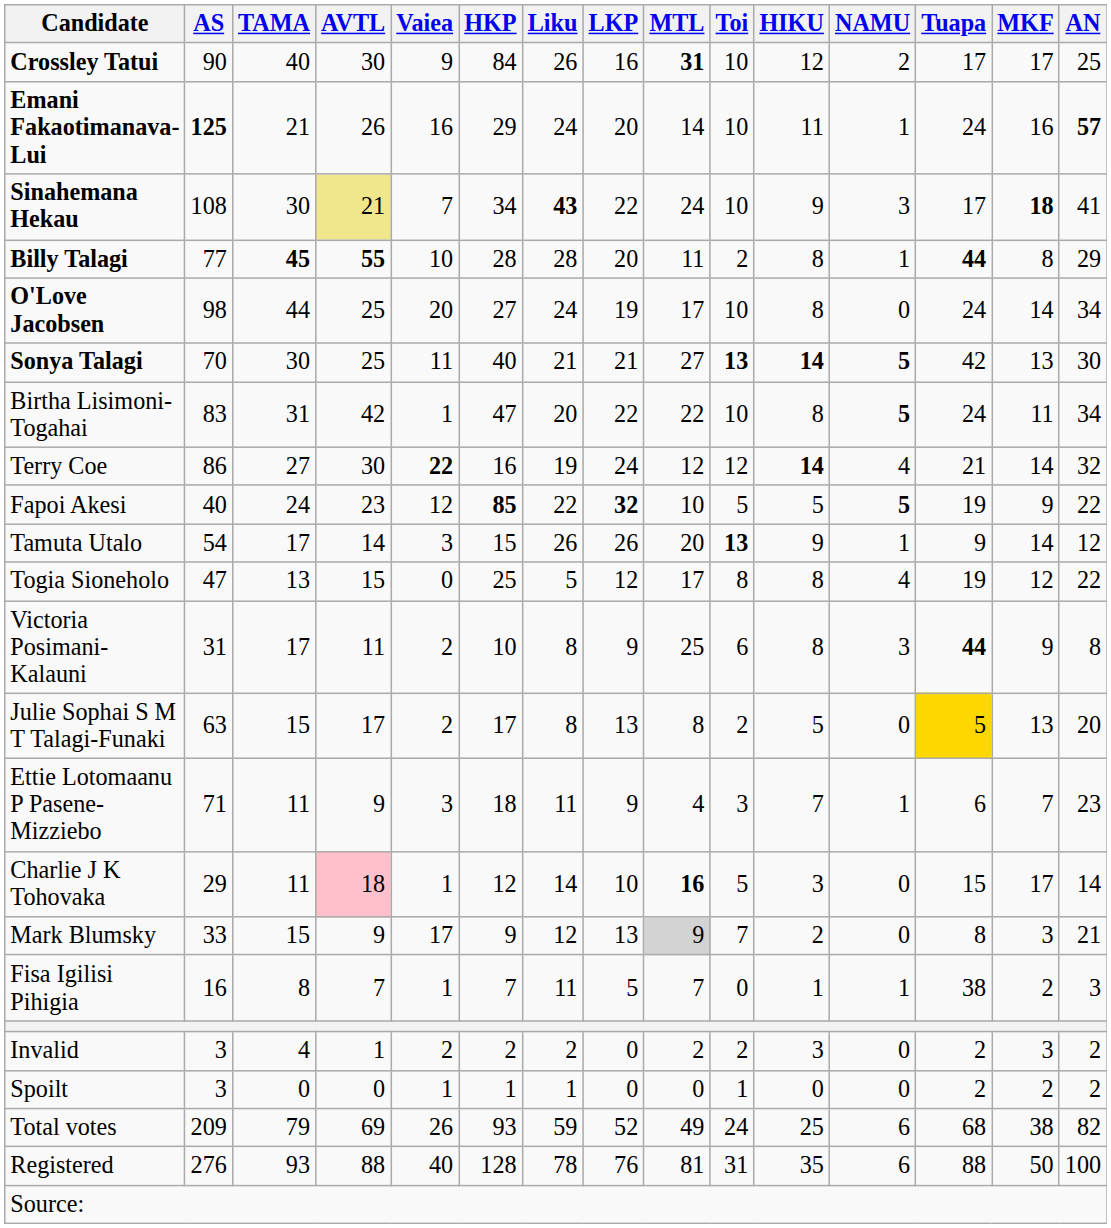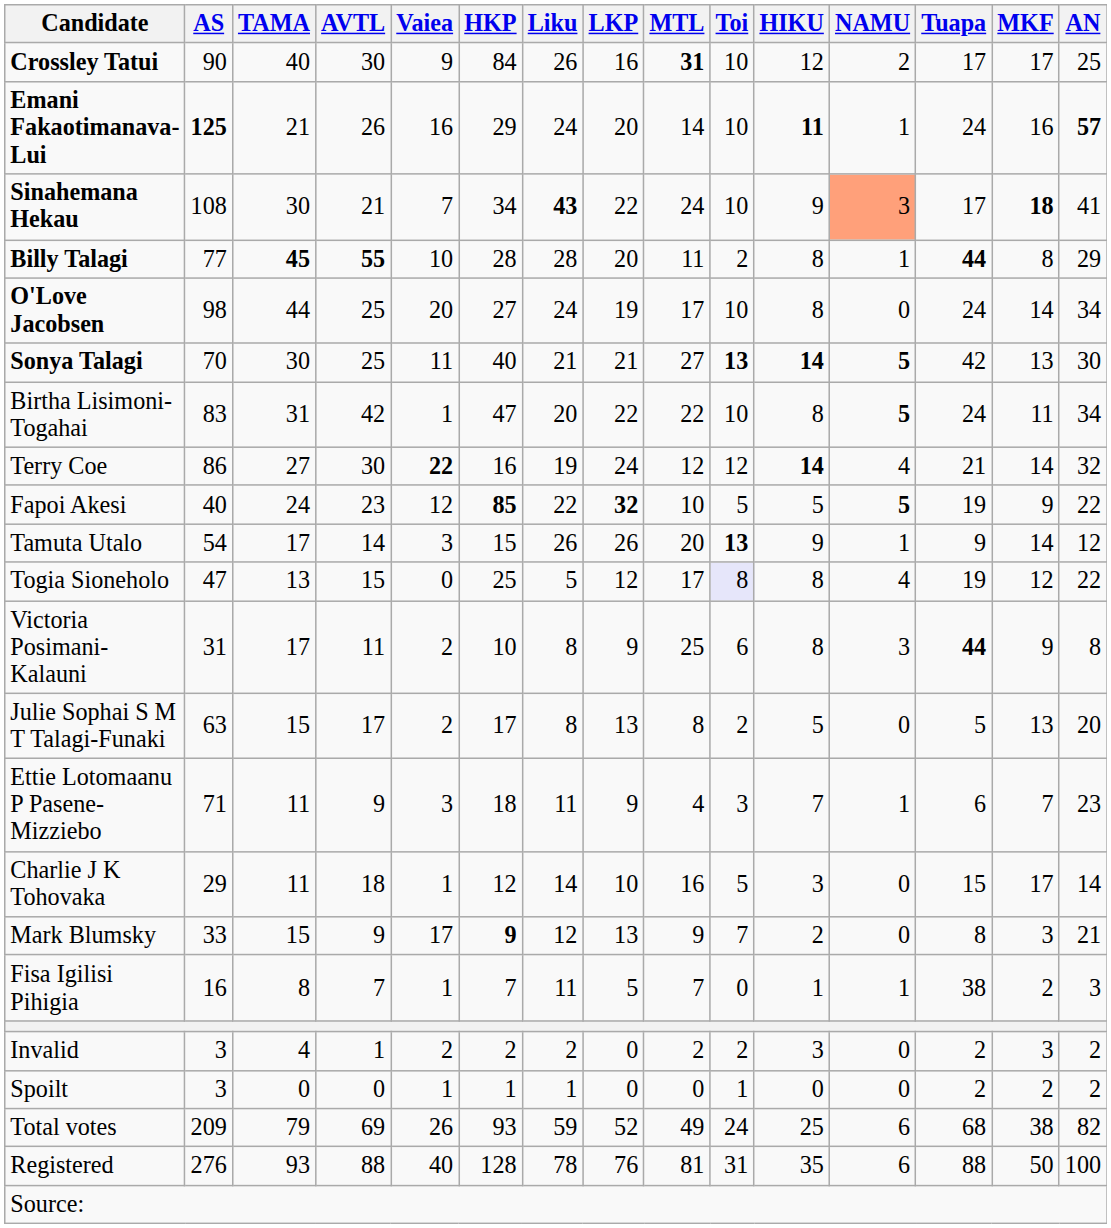(812, 127) normal -> (812, 127) bold
(373, 206) khaki background -> (373, 206) no background
(904, 206) no background -> (904, 206) lightsalmon background
(742, 581) no background -> (742, 581) lavender background
(980, 725) gold background -> (980, 725) no background
(373, 883) pink background -> (373, 883) no background
(692, 883) bold -> (692, 883) normal
(511, 935) normal -> (511, 935) bold
(698, 935) lightgrey background -> (698, 935) no background
